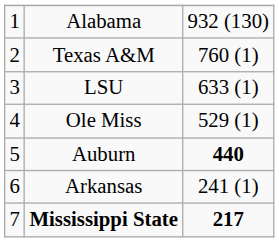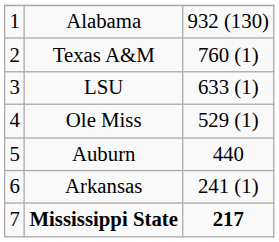(228, 153) bold -> (228, 153) normal
